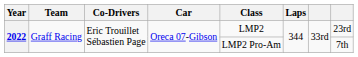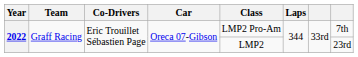(251, 29) LMP2 -> (251, 29) LMP2 Pro-Am
(342, 29) 23rd -> (342, 29) 7th
(251, 45) LMP2 Pro-Am -> (251, 45) LMP2
(342, 45) 7th -> (342, 45) 23rd
